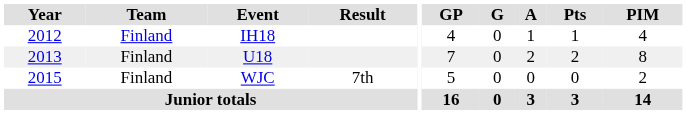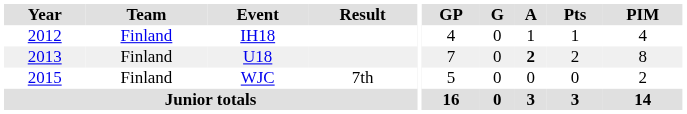(531, 56) normal -> (531, 56) bold
